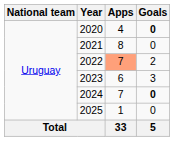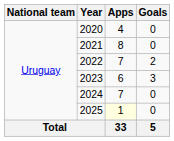(153, 29) bold -> (153, 29) normal
(121, 62) lightsalmon background -> (121, 62) no background
(153, 95) bold -> (153, 95) normal
(121, 111) no background -> (121, 111) lightyellow background
